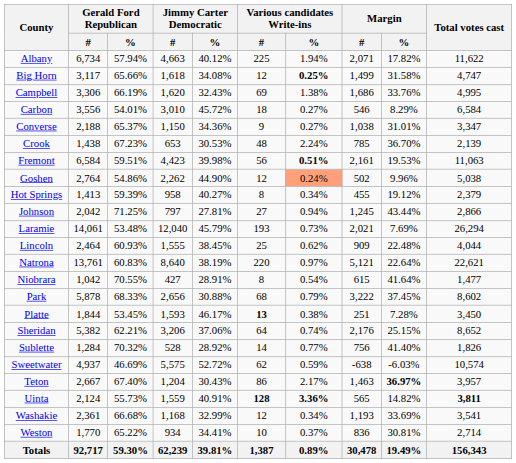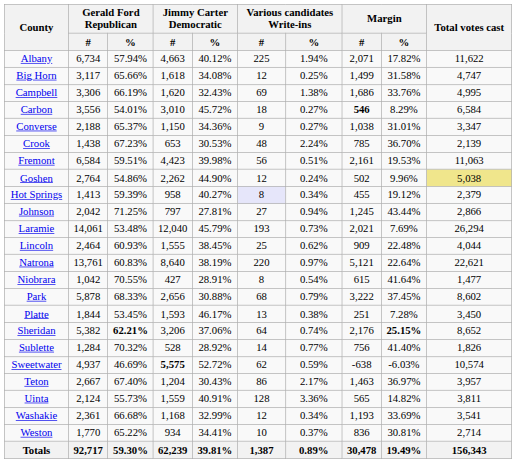(314, 76) bold -> (314, 76) normal
(362, 110) normal -> (362, 110) bold
(314, 161) bold -> (314, 161) normal
(314, 178) lightsalmon background -> (314, 178) no background
(469, 178) no background -> (469, 178) khaki background
(261, 195) no background -> (261, 195) lavender background
(261, 314) bold -> (261, 314) normal
(130, 331) normal -> (130, 331) bold
(404, 331) normal -> (404, 331) bold
(173, 365) normal -> (173, 365) bold
(404, 382) bold -> (404, 382) normal
(261, 399) bold -> (261, 399) normal
(314, 399) bold -> (314, 399) normal
(469, 399) bold -> (469, 399) normal
